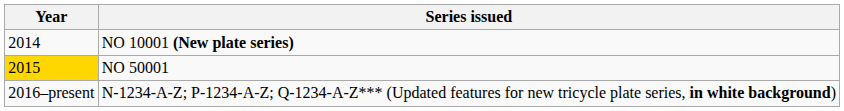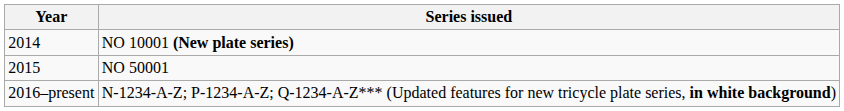(24, 67) gold background -> (24, 67) no background
